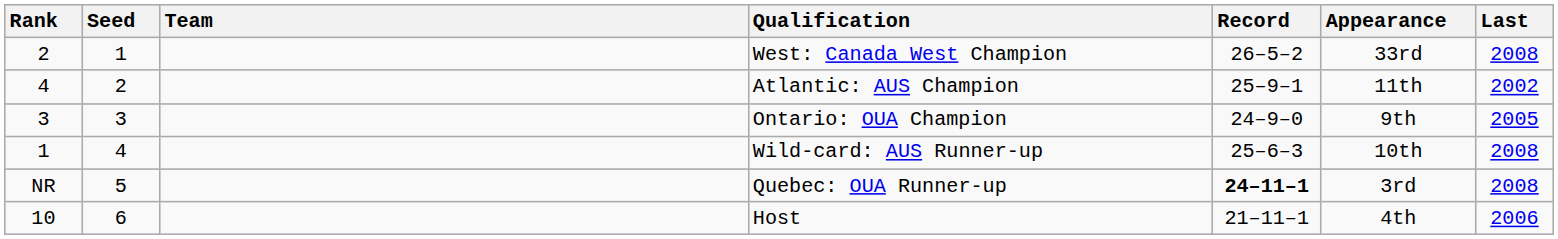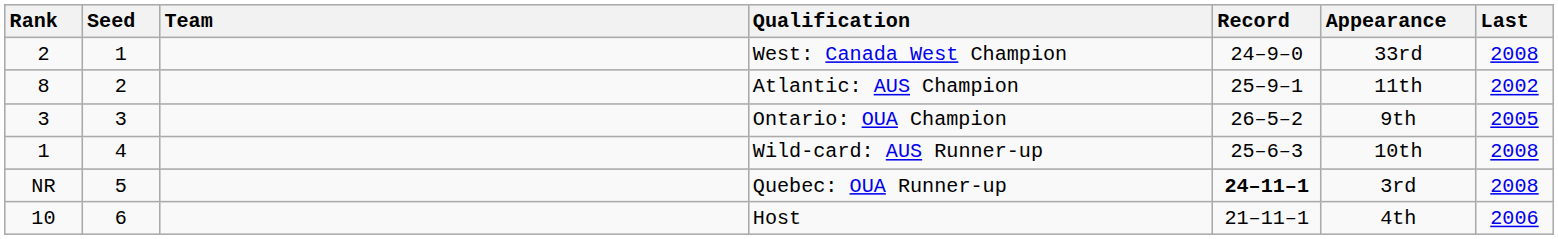(1267, 54) 26–5–2 -> (1267, 54) 24–9–0
(43, 87) 4 -> (43, 87) 8
(1267, 120) 24–9–0 -> (1267, 120) 26–5–2
